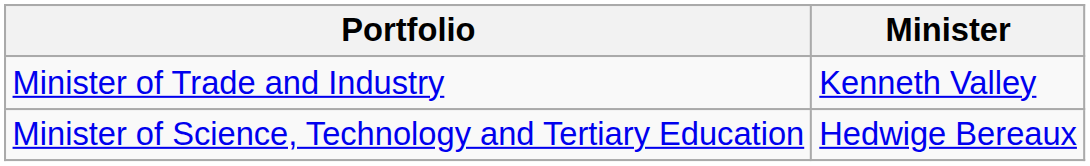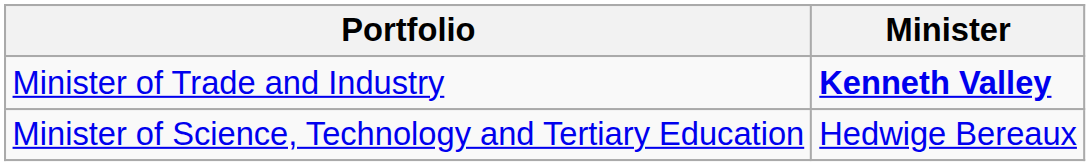(928, 82) normal -> (935, 82) bold
